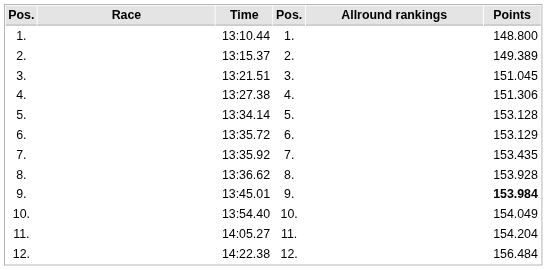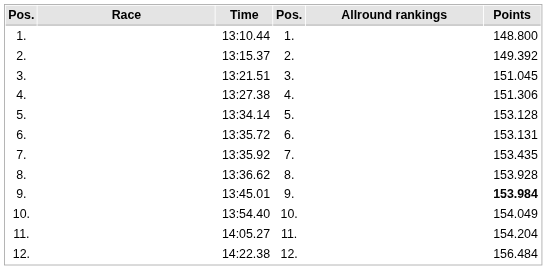(515, 56) 149.389 -> (515, 56) 149.392
(515, 135) 153.129 -> (515, 135) 153.131
